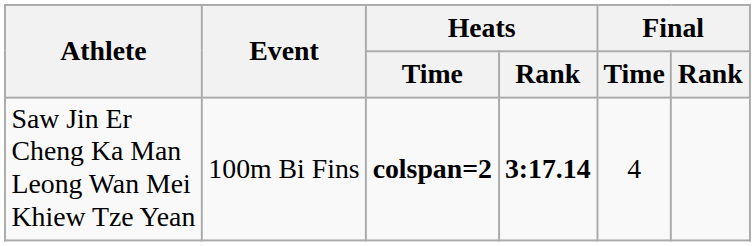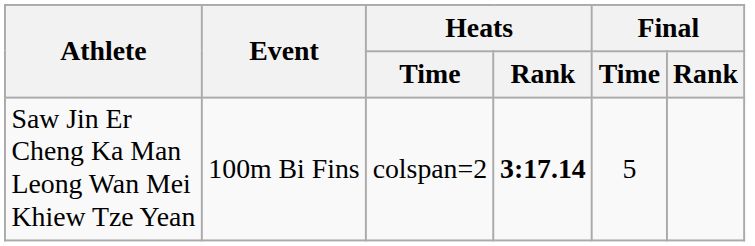(432, 168) bold -> (430, 168) normal
(634, 168) 4 -> (629, 168) 5
